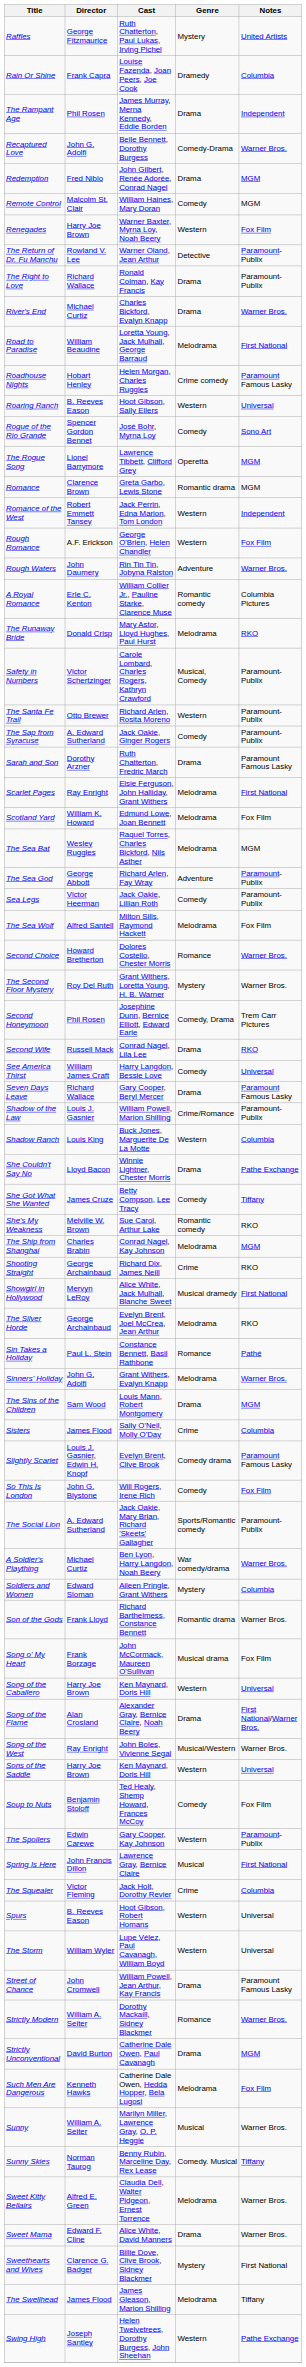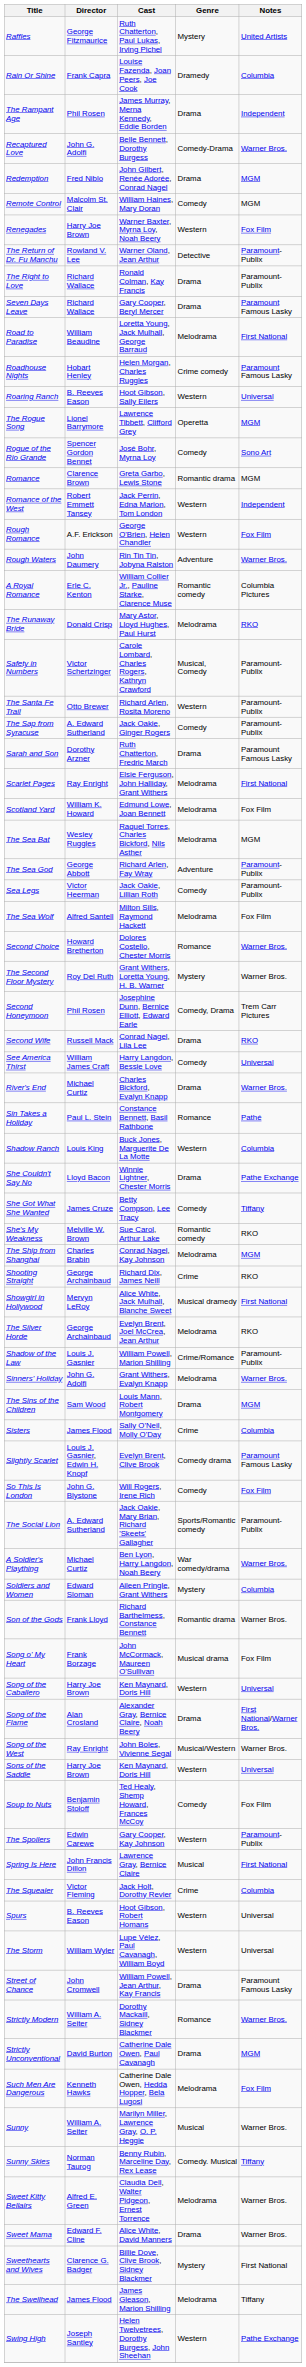rows swapped: (26, 311) <-> (27, 1092)
rows swapped: (29, 431) <-> (25, 461)
rows swapped: (31, 1113) <-> (26, 1353)
